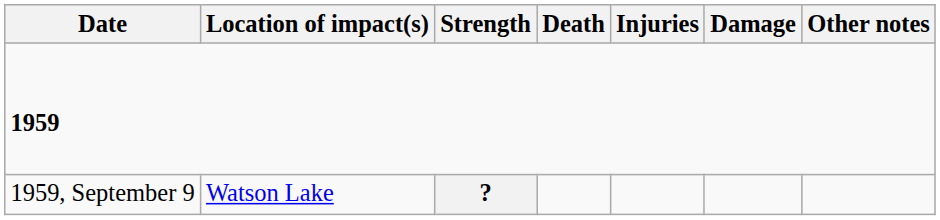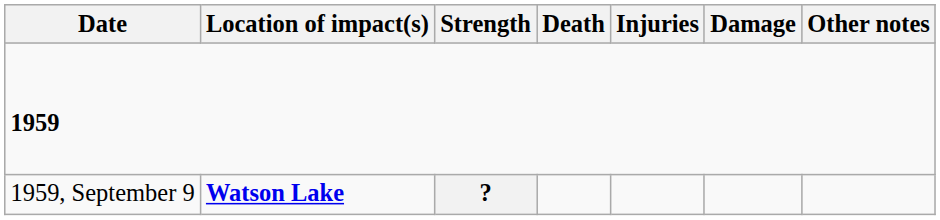(270, 194) normal -> (275, 194) bold
